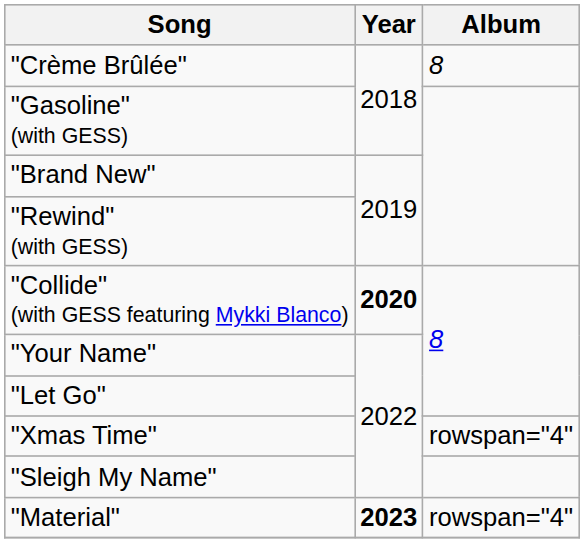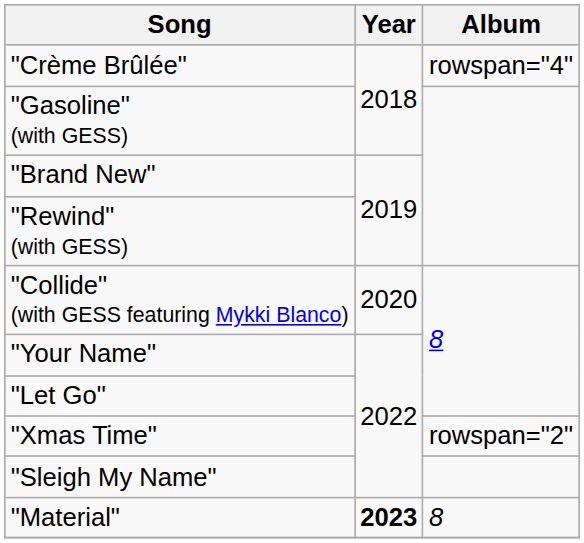(436, 65) 8 -> (501, 65) rowspan="4"
(389, 299) bold -> (389, 299) normal
(501, 436) rowspan="4" -> (501, 436) rowspan="2"
(501, 517) rowspan="4" -> (436, 517) 8
